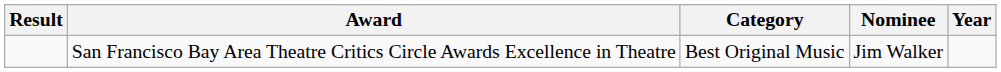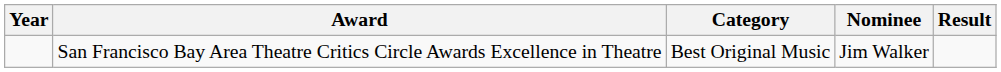columns swapped: (972, 20) <-> (36, 20)
